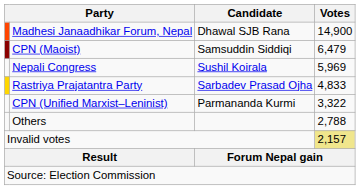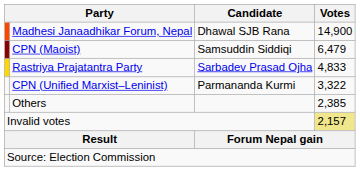- row: (54, 67)
(332, 121) 2,788 -> (332, 103) 2,385
